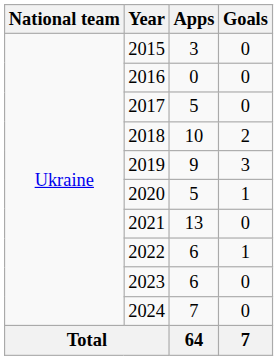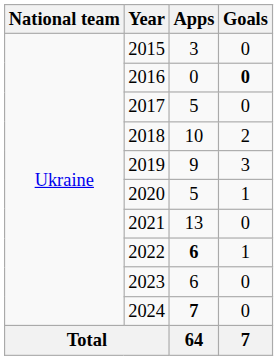(245, 77) normal -> (245, 77) bold
(194, 252) normal -> (194, 252) bold
(194, 310) normal -> (194, 310) bold
